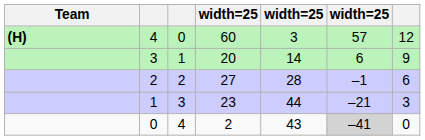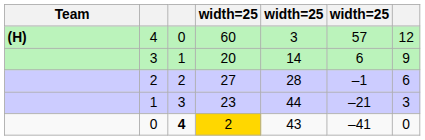(182, 124) normal -> (182, 124) bold
(228, 124) no background -> (228, 124) gold background
(359, 124) lightgrey background -> (359, 124) no background
